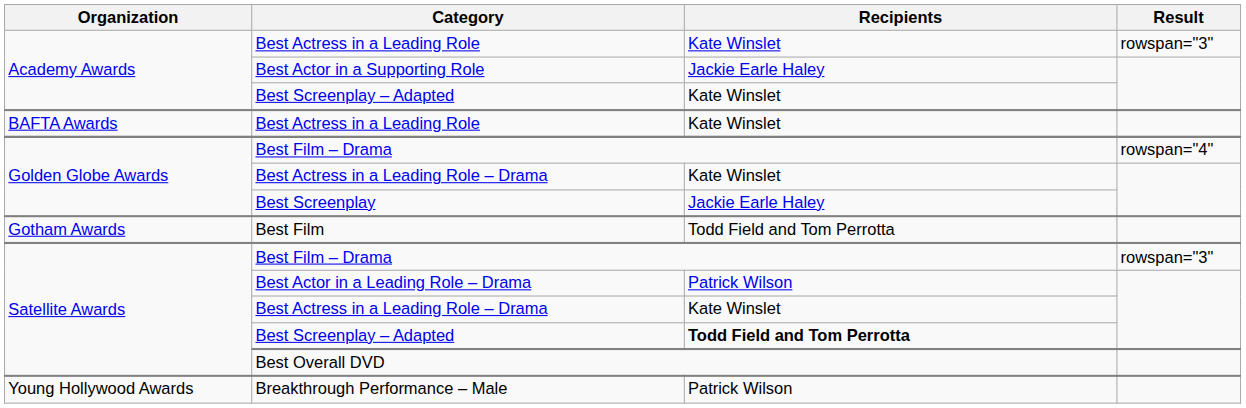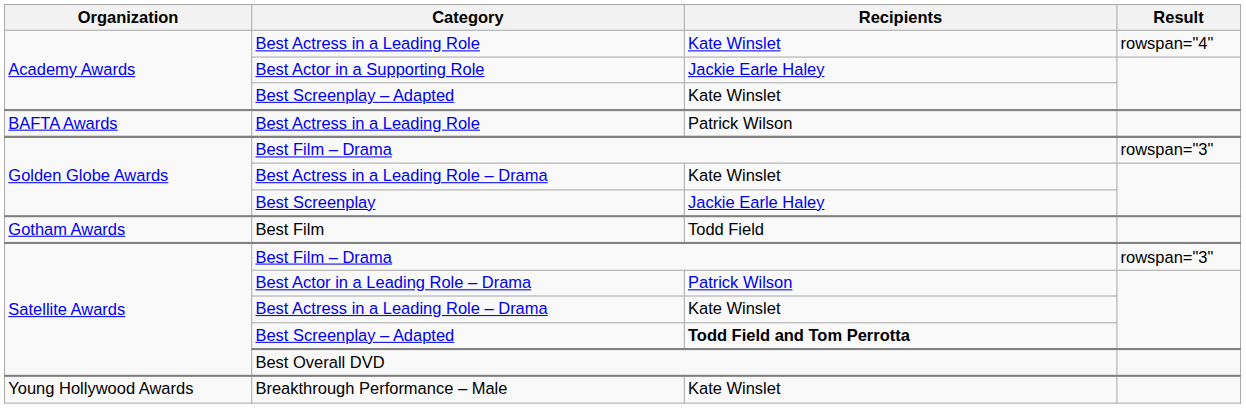(1167, 43) rowspan="3" -> (1167, 43) rowspan="4"
(734, 123) Kate Winslet -> (740, 123) Patrick Wilson
(1167, 150) rowspan="4" -> (1167, 150) rowspan="3"
(791, 229) Todd Field and Tom Perrotta -> (726, 229) Todd Field
(740, 389) Patrick Wilson -> (734, 389) Kate Winslet
